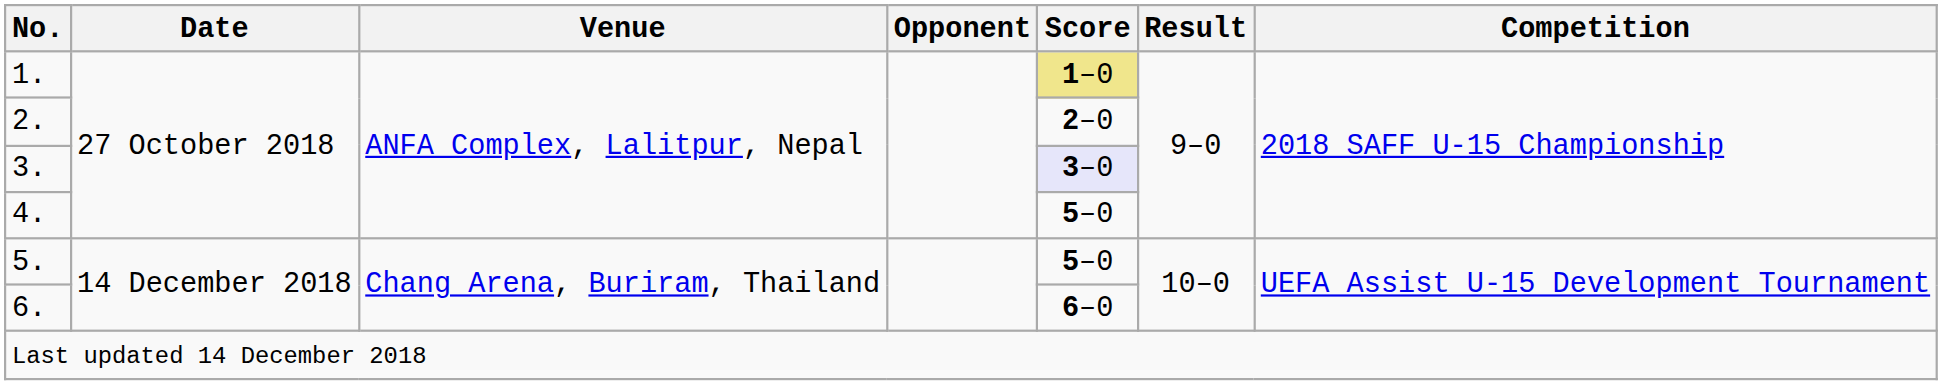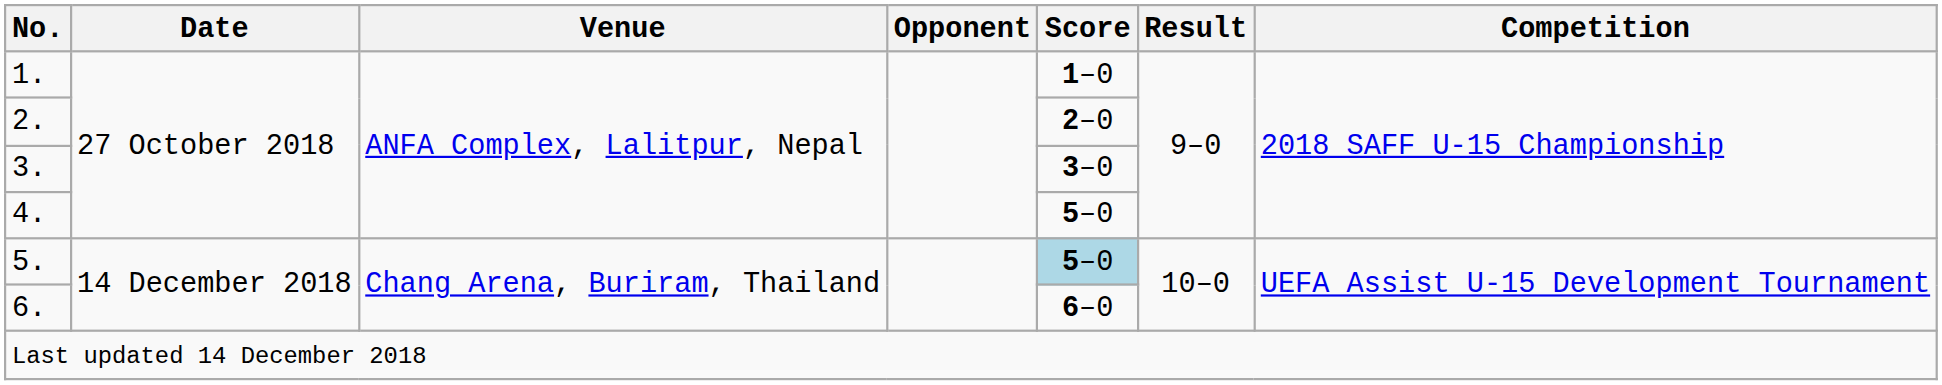(1088, 75) khaki background -> (1088, 75) no background
(1088, 168) lavender background -> (1088, 168) no background
(1088, 261) no background -> (1088, 261) lightblue background
